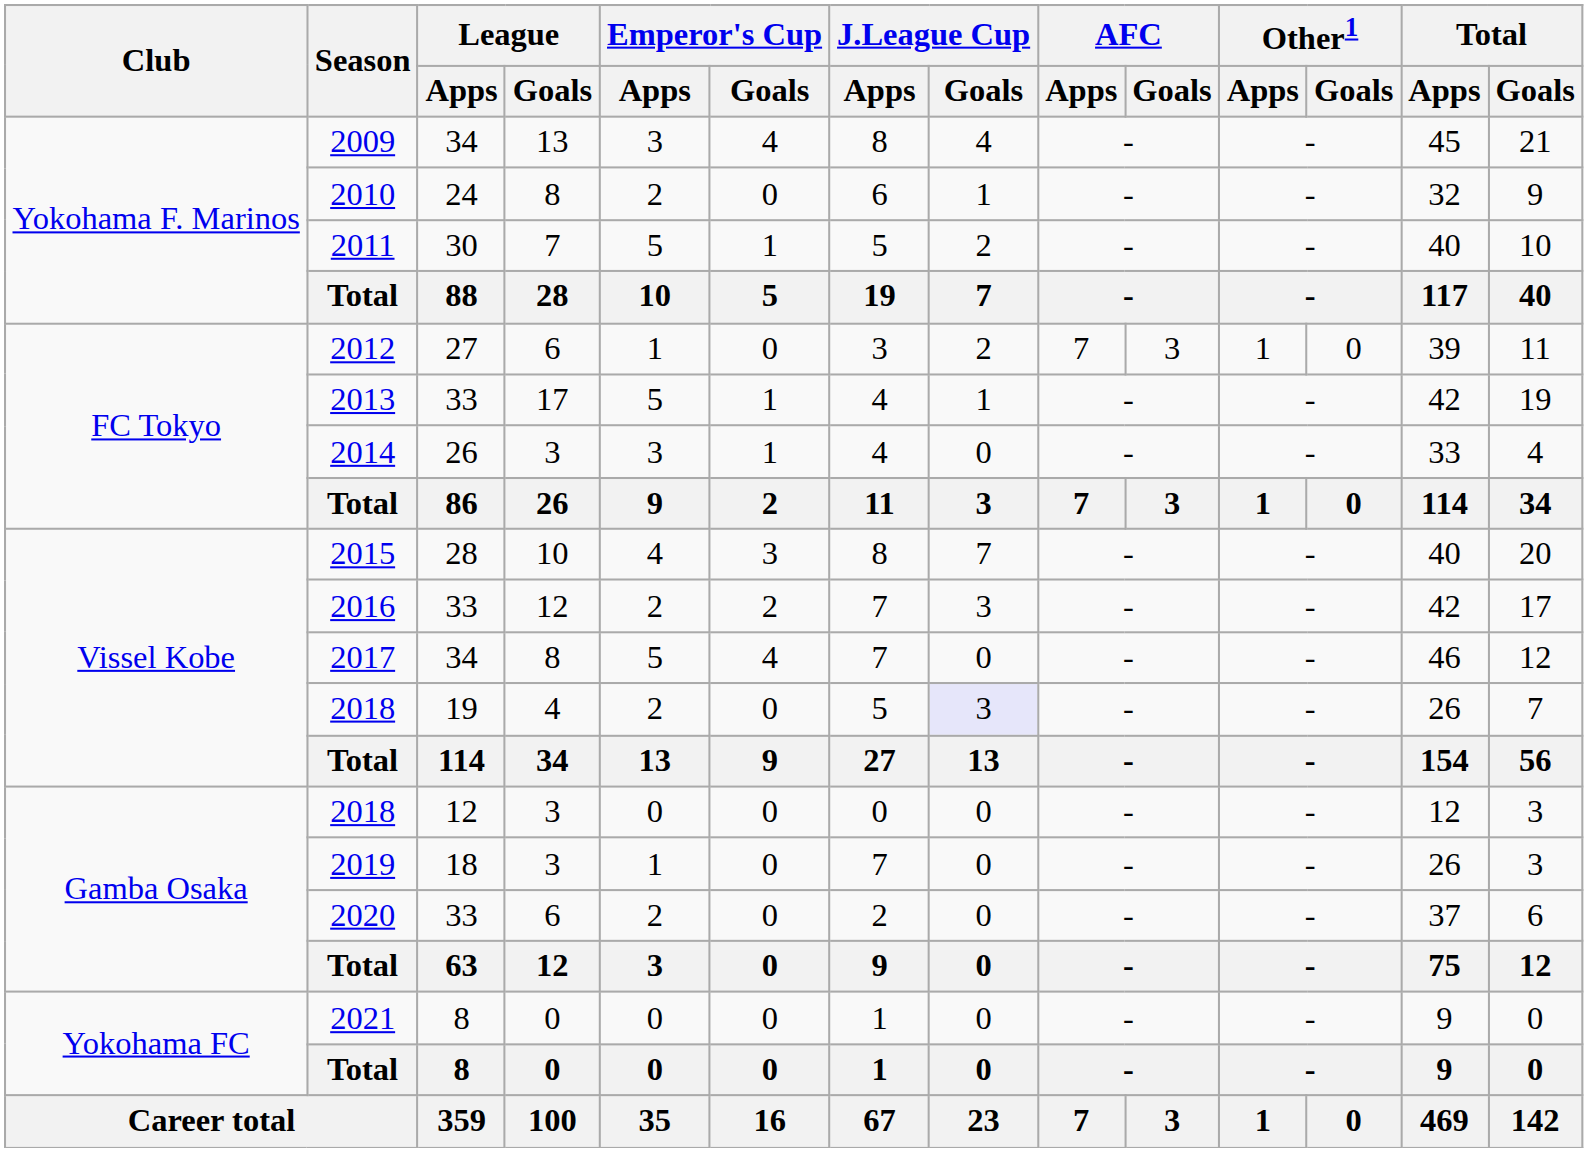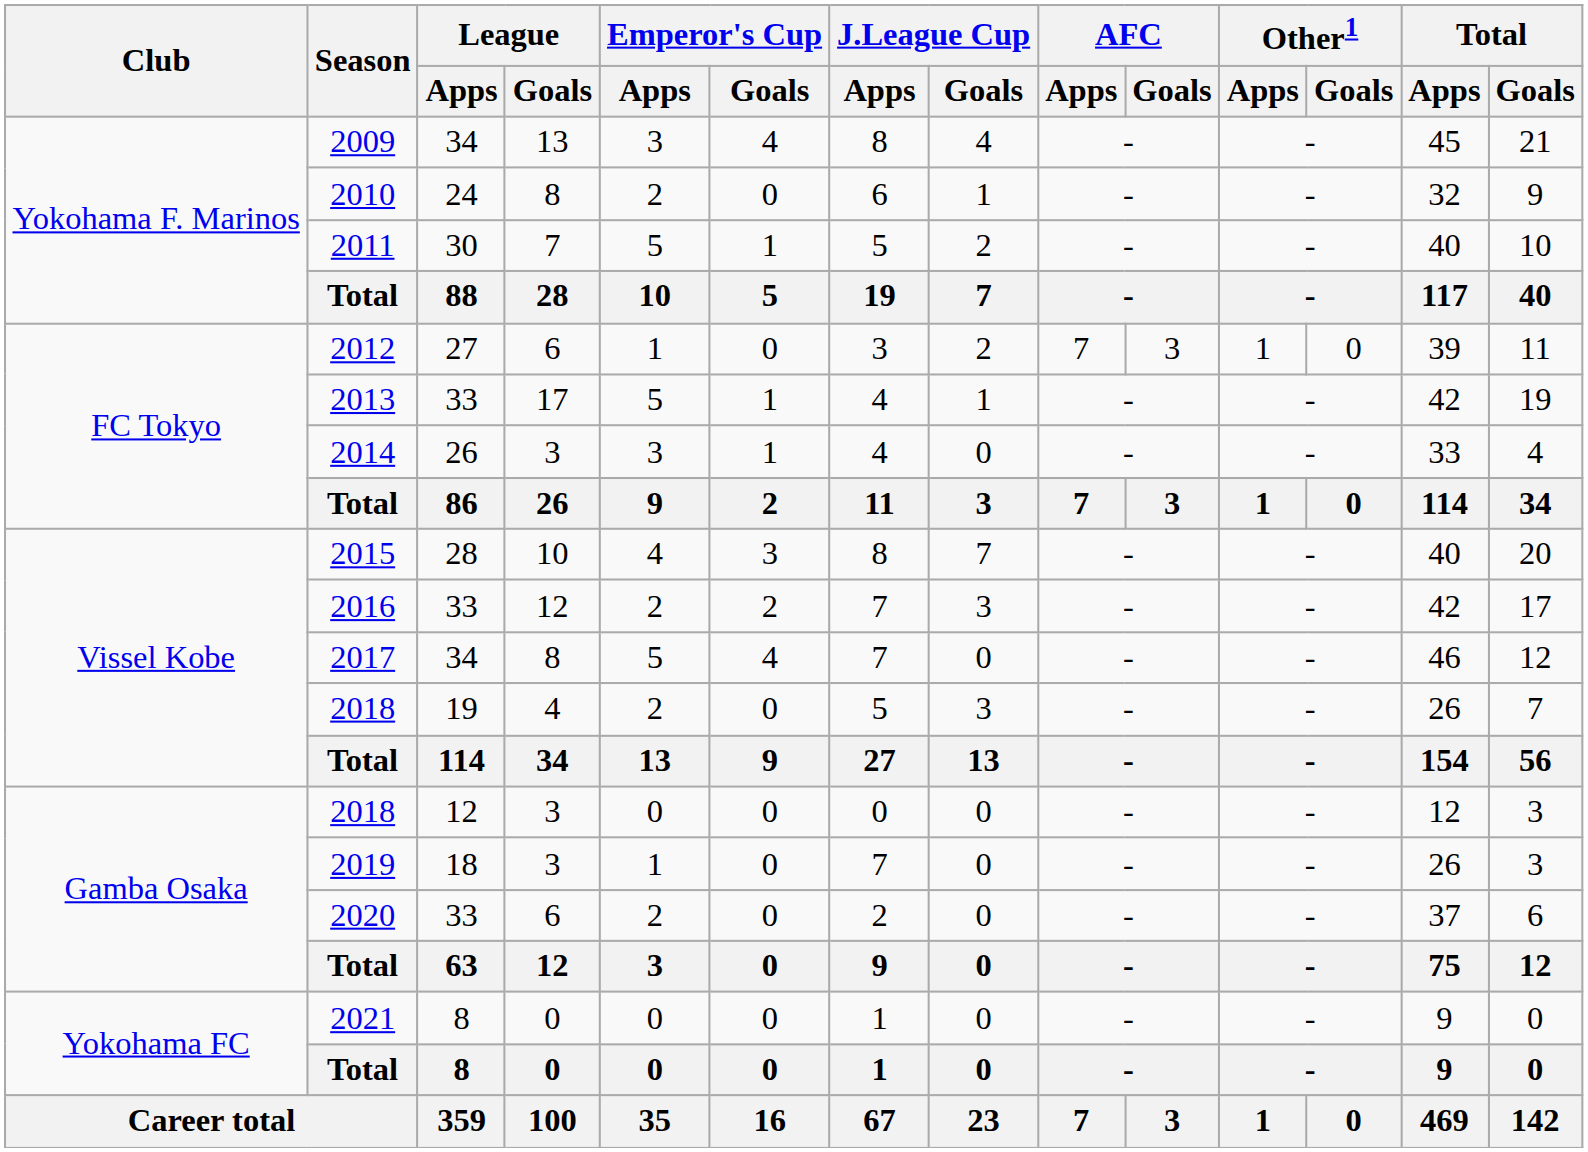(984, 708) lavender background -> (984, 708) no background
